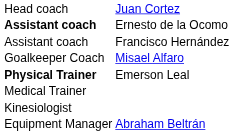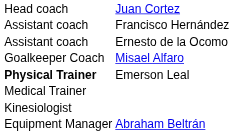(50, 25) bold -> (46, 25) normal
(172, 25) Ernesto de la Ocomo -> (172, 25) Francisco Hernández
(172, 42) Francisco Hernández -> (172, 42) Ernesto de la Ocomo
